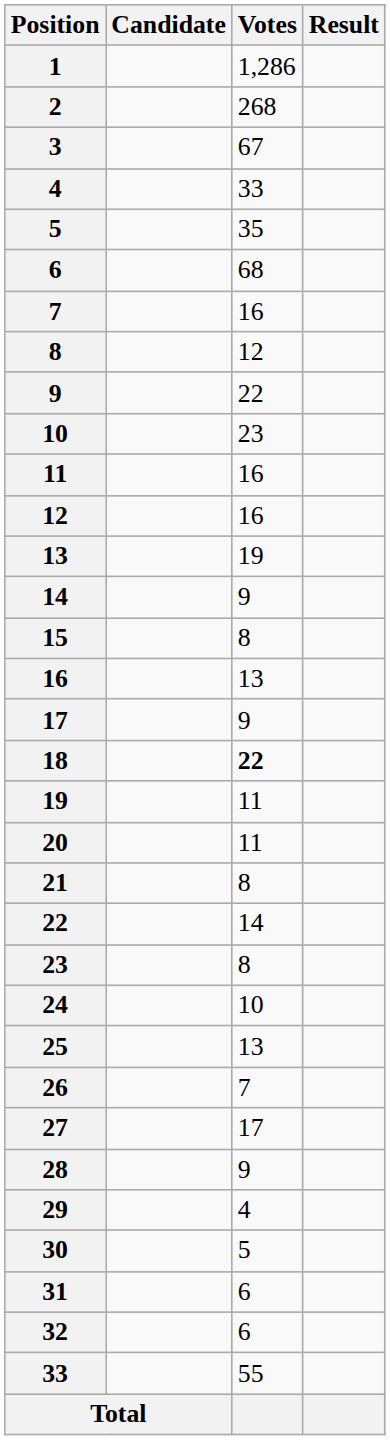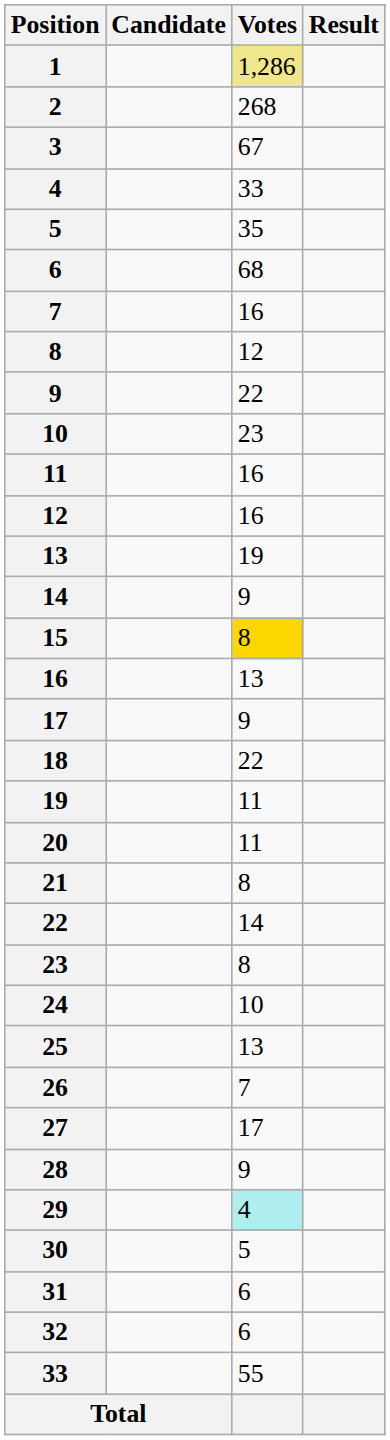(267, 65) no background -> (267, 65) khaki background
(244, 637) no background -> (244, 637) gold background
(251, 760) bold -> (251, 760) normal
(244, 1209) no background -> (244, 1209) paleturquoise background
